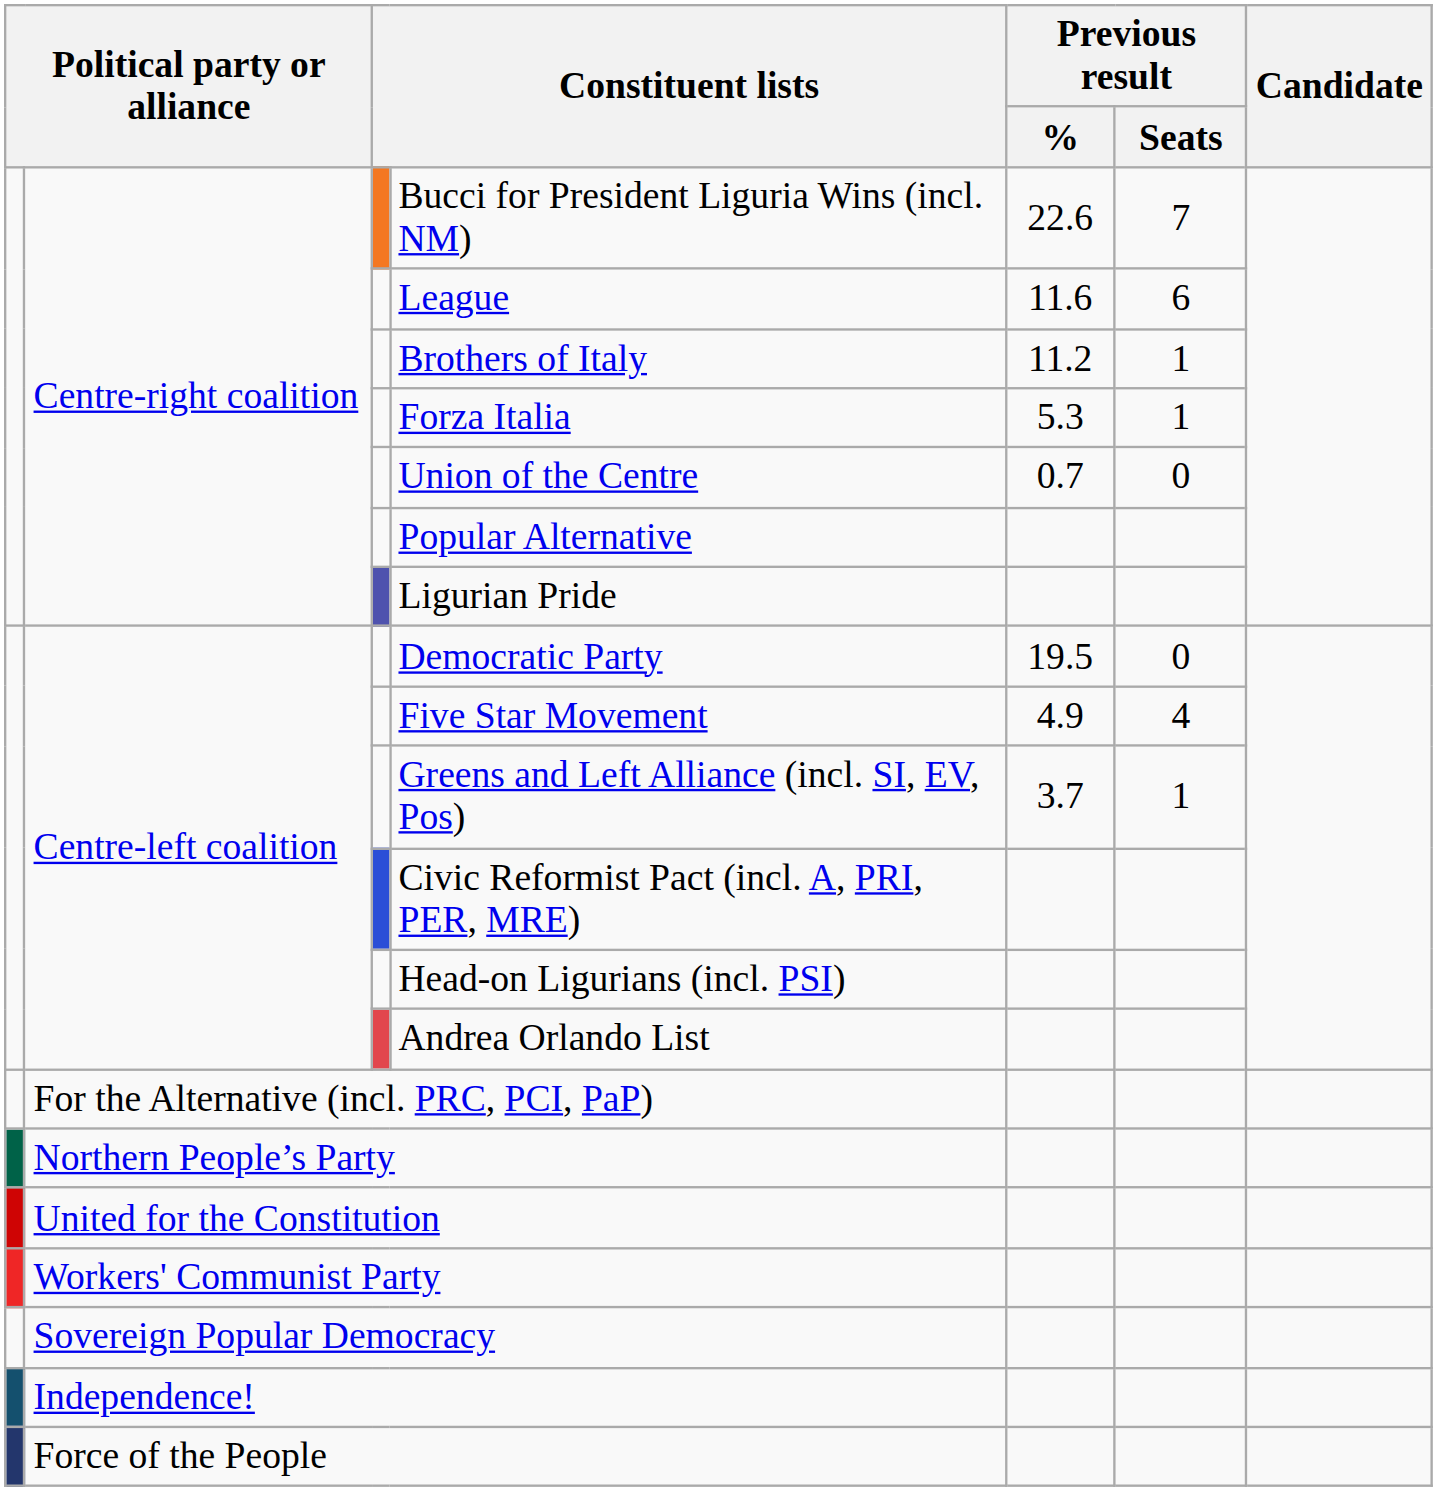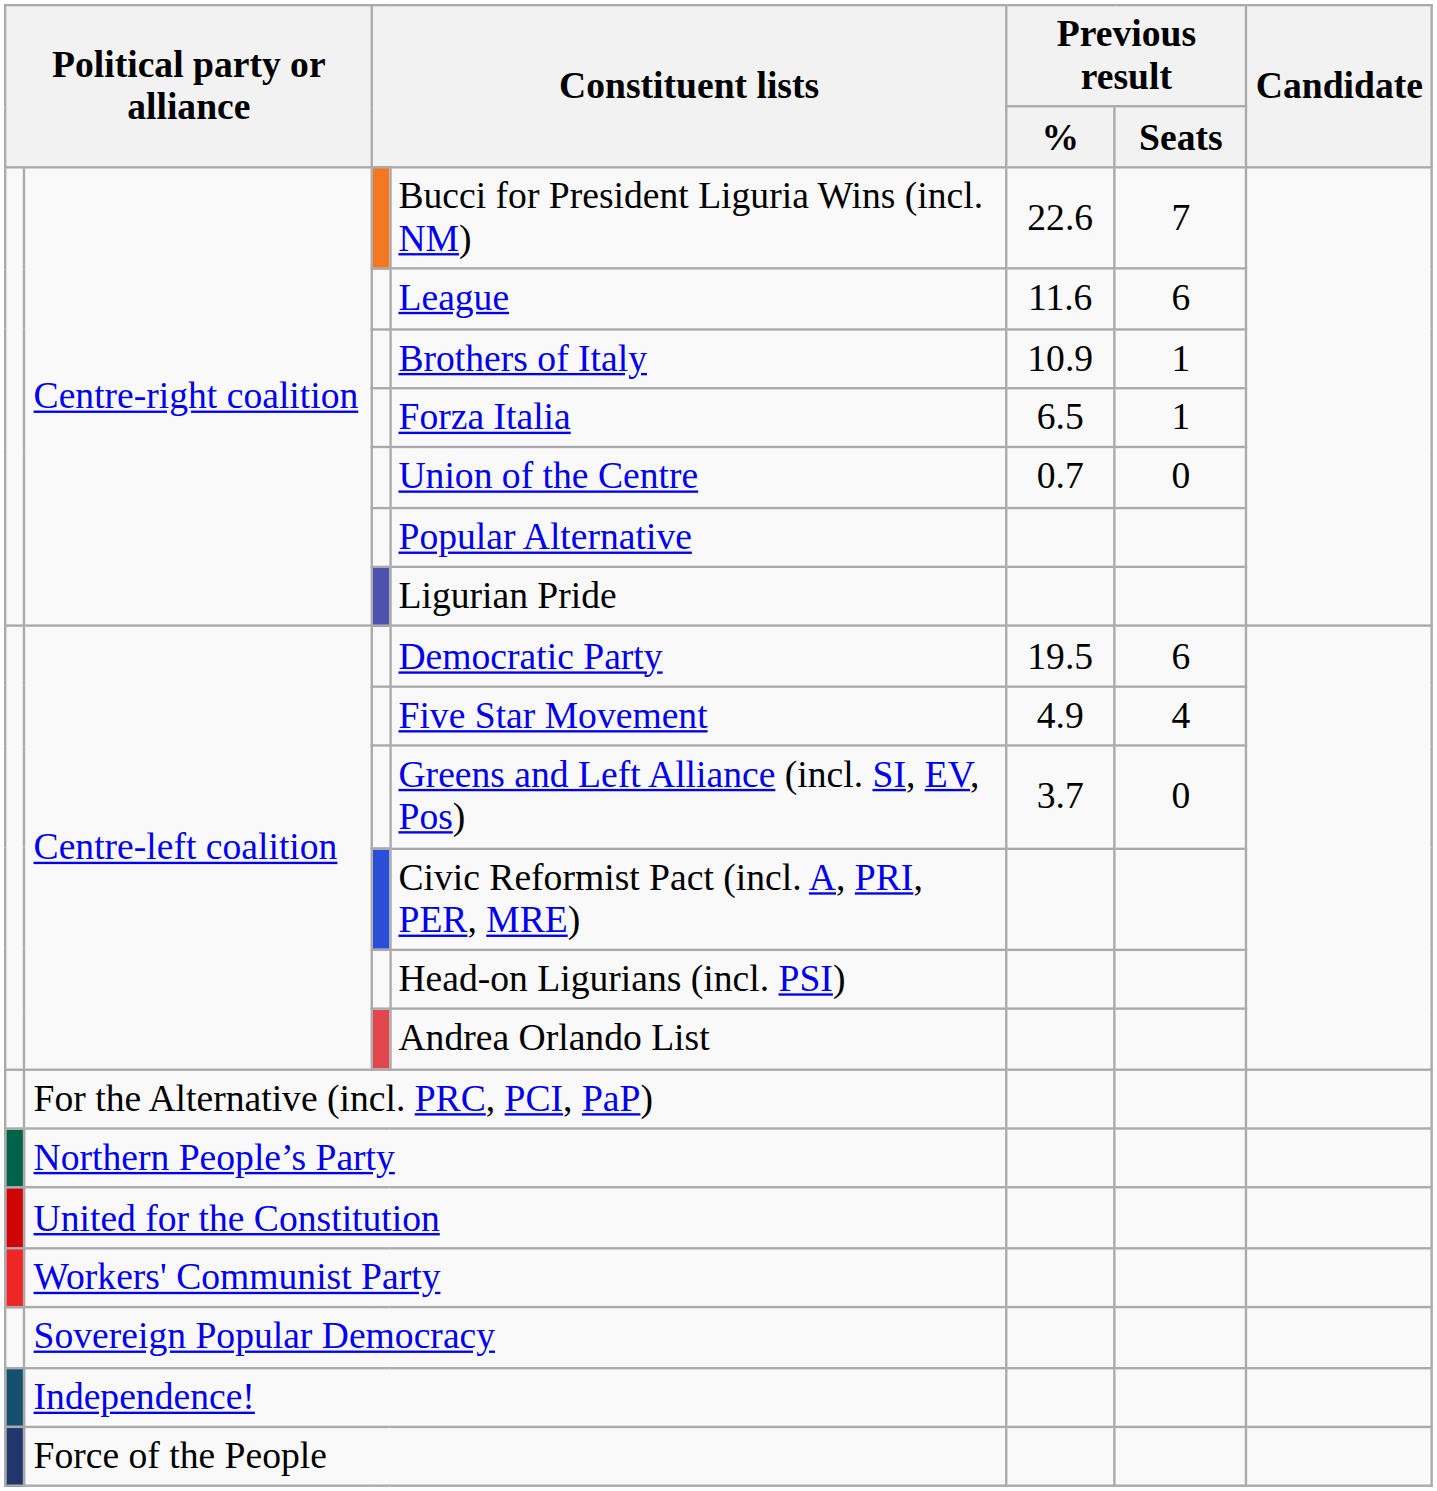(1060, 357) 11.2 -> (1060, 357) 10.9
(1060, 417) 5.3 -> (1060, 417) 6.5
(1181, 655) 0 -> (1181, 655) 6
(1181, 796) 1 -> (1181, 796) 0
